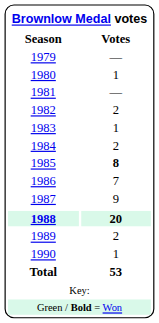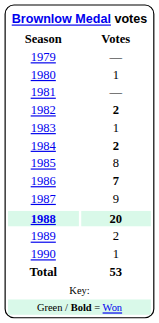(116, 110) normal -> (116, 110) bold
(116, 145) normal -> (116, 145) bold
(116, 163) bold -> (116, 163) normal
(116, 181) normal -> (116, 181) bold
